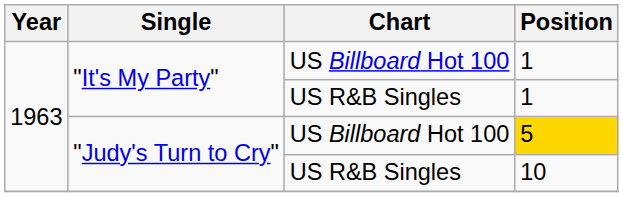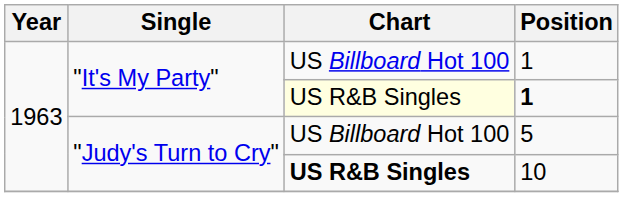(375, 97) no background -> (375, 97) lightyellow background
(527, 97) normal -> (527, 97) bold
(527, 135) gold background -> (527, 135) no background
(375, 172) normal -> (380, 172) bold
